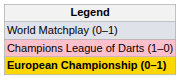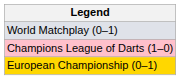(87, 65) bold -> (82, 65) normal
